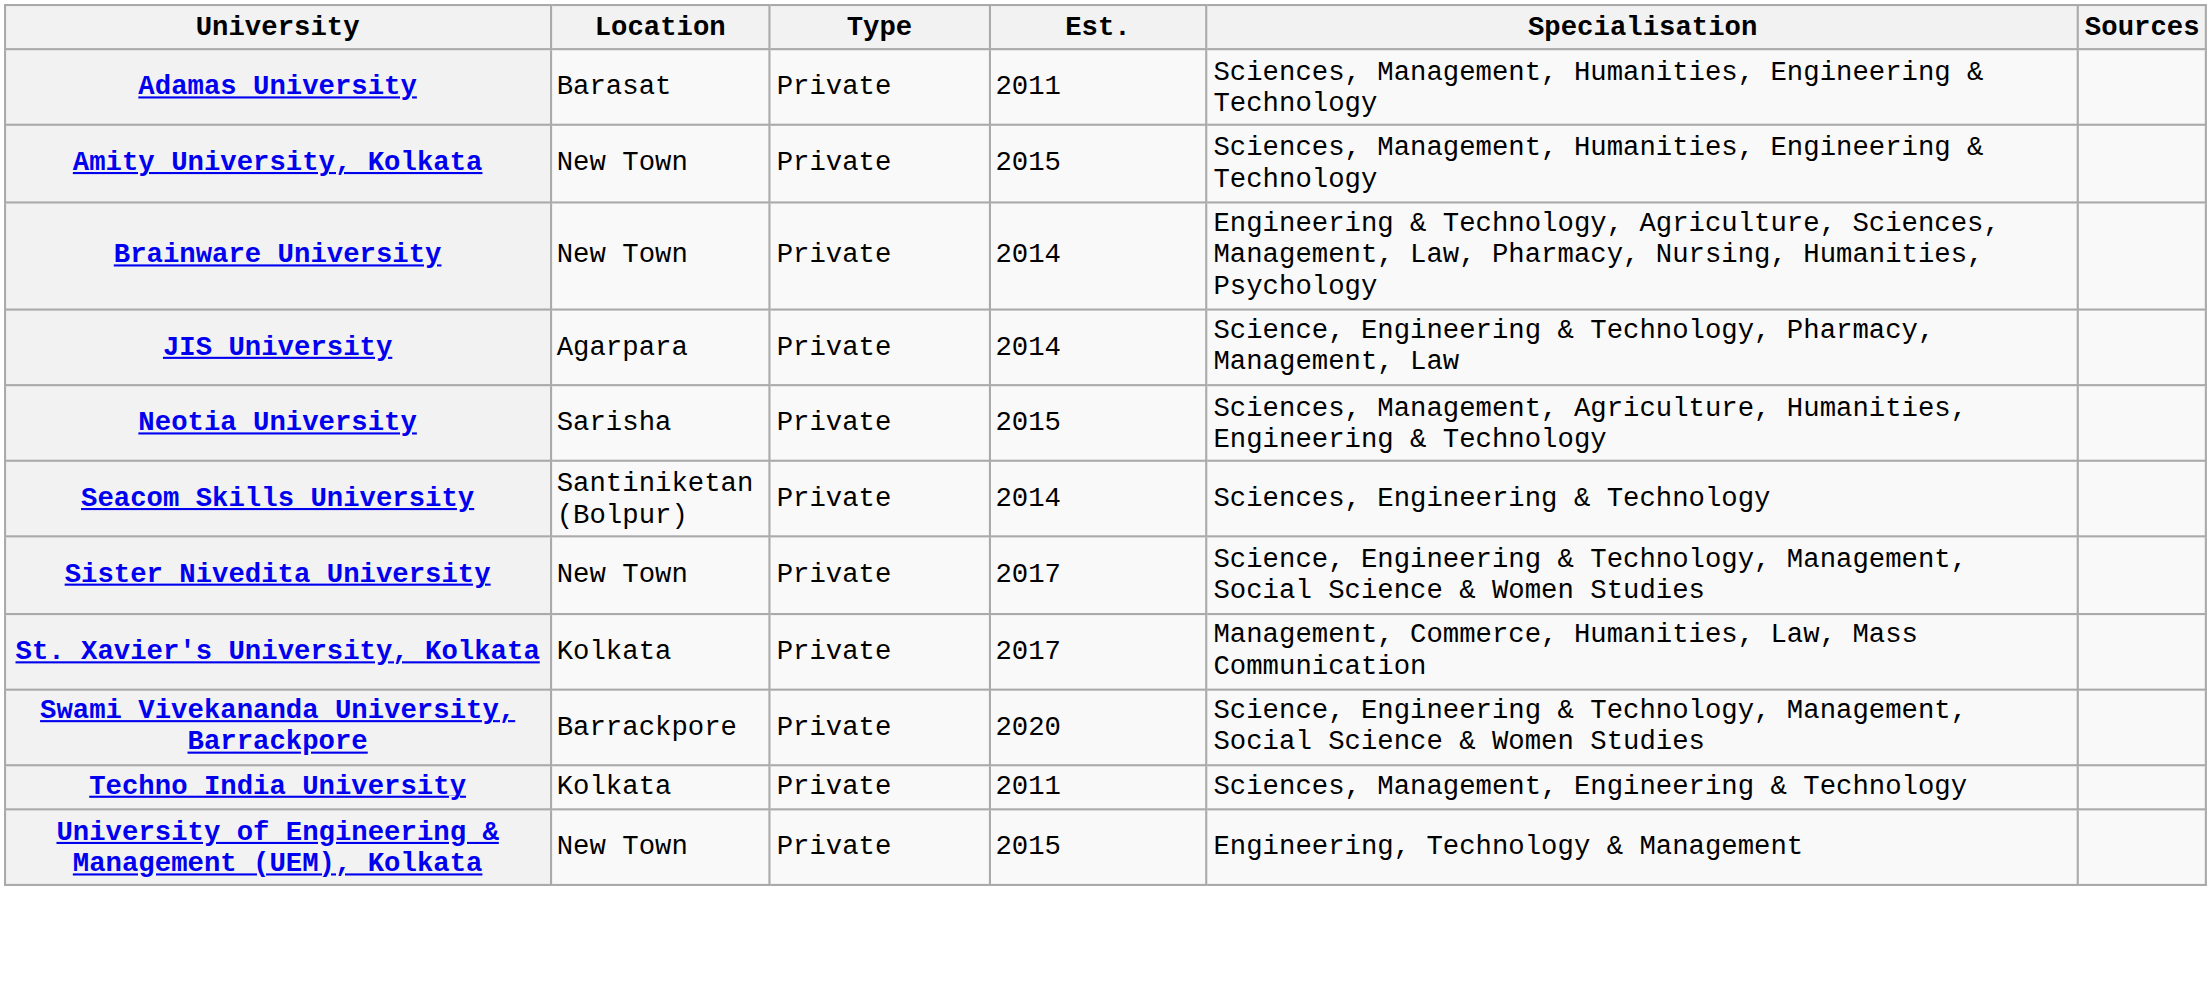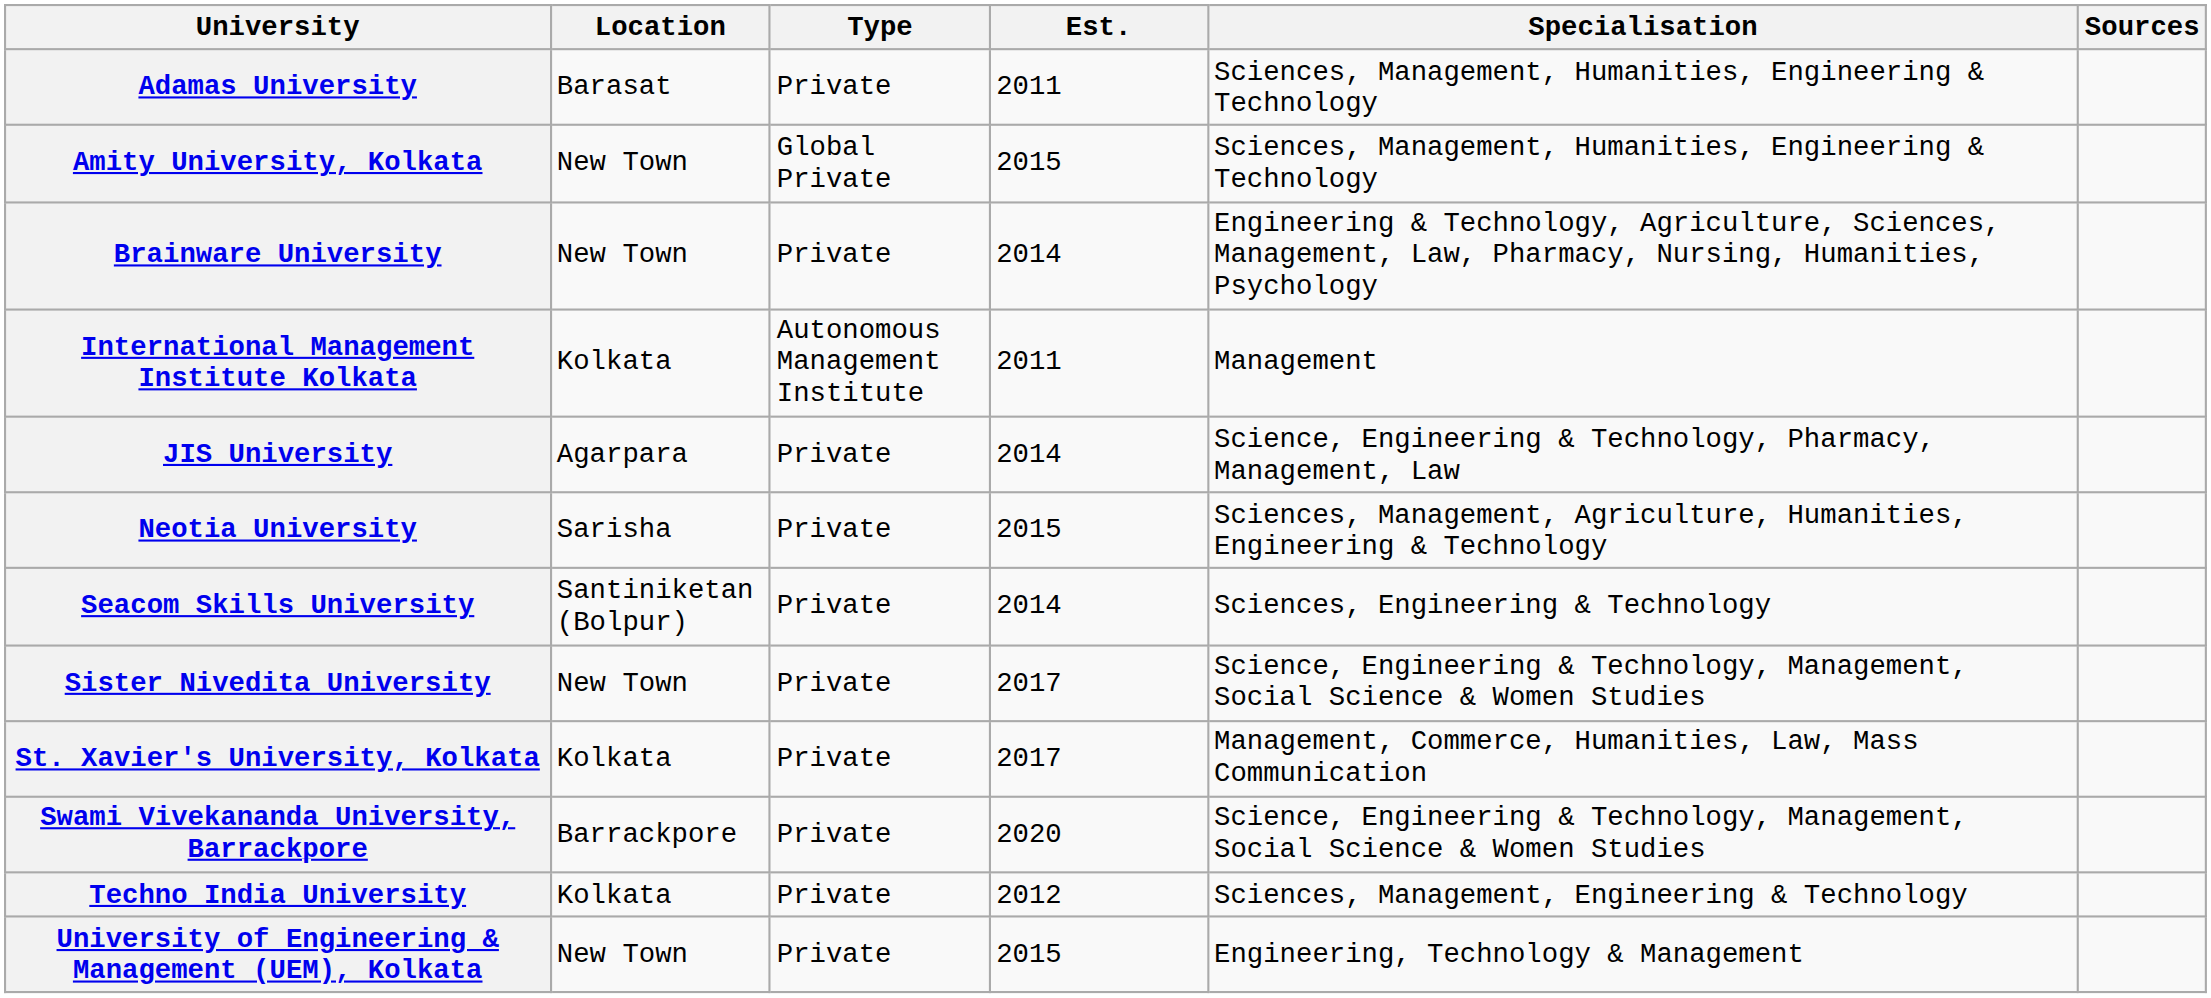(834, 164) Private -> (834, 164) Global Private
+ row: (278, 363)
(1028, 787) 2011 -> (1029, 895) 2012
